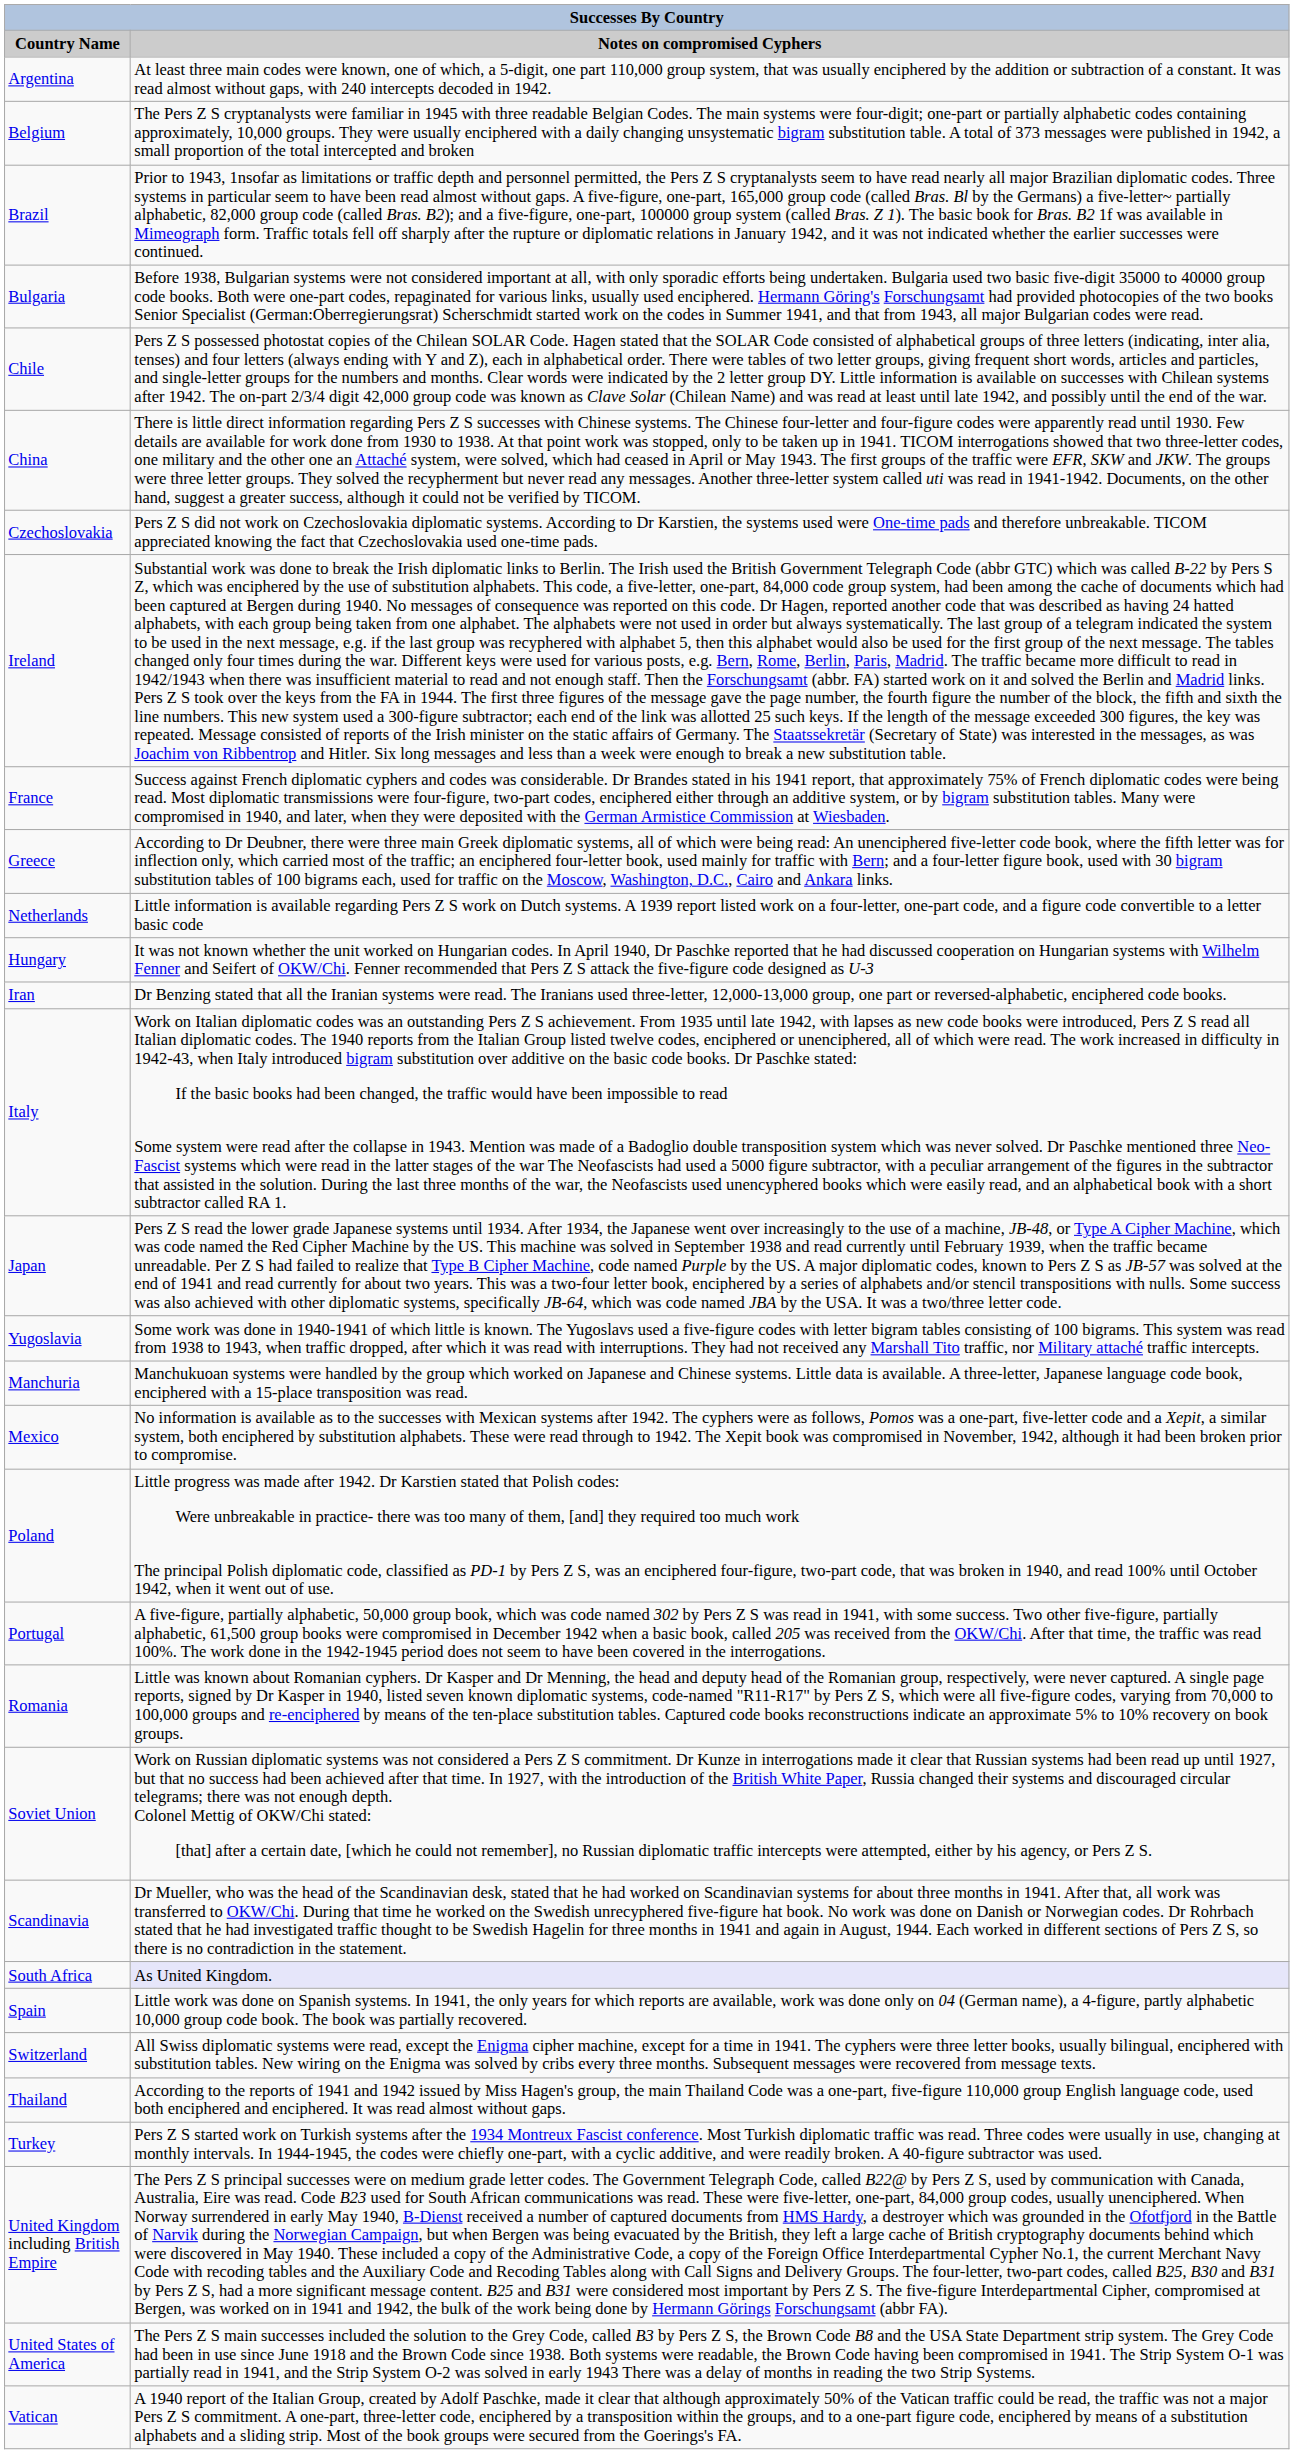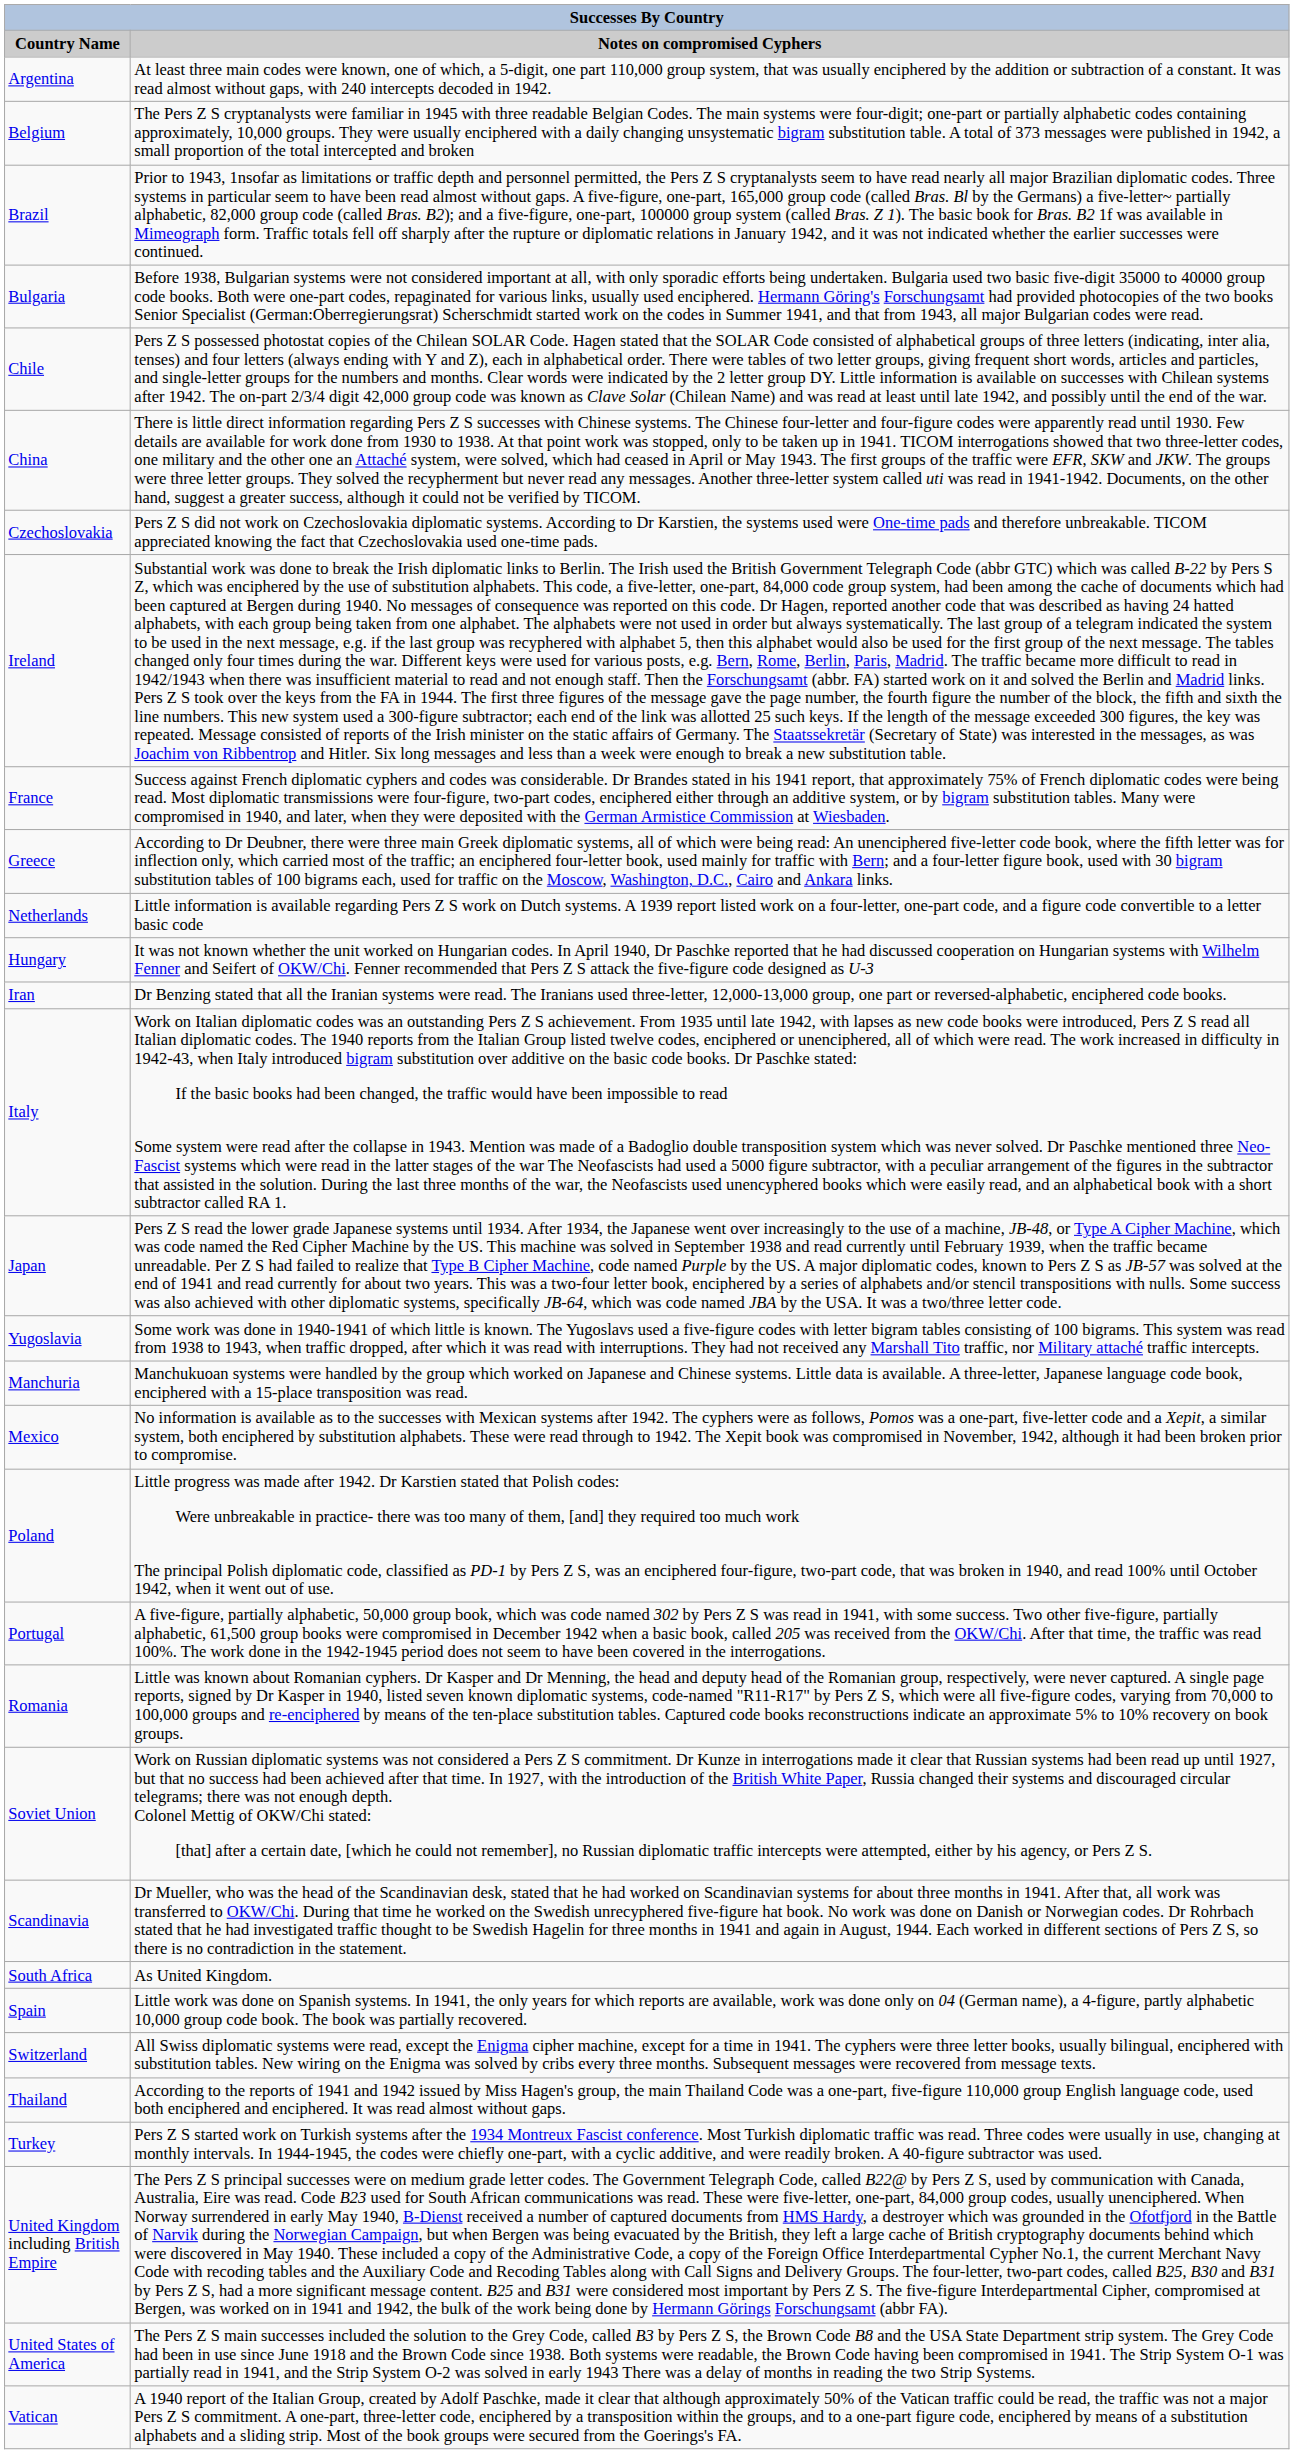(203, 1974) lavender background -> (203, 1974) no background
